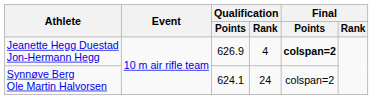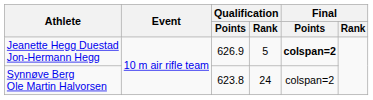(265, 52) 4 -> (265, 52) 5
(231, 80) 624.1 -> (231, 80) 623.8
